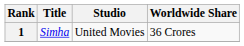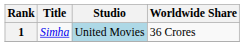(110, 32) no background -> (110, 32) lightblue background
